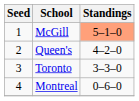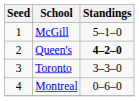(107, 31) lightsalmon background -> (107, 31) no background
(107, 50) normal -> (107, 50) bold
